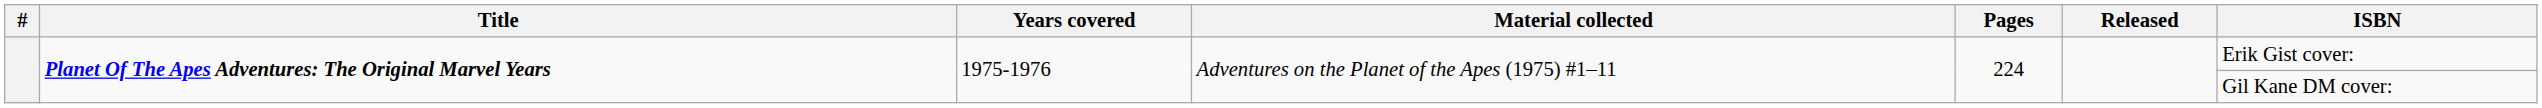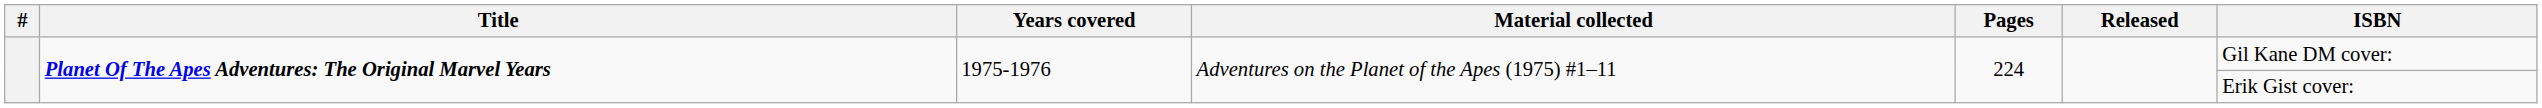(2288, 53) Erik Gist cover: -> (2307, 53) Gil Kane DM cover:
(2307, 86) Gil Kane DM cover: -> (2288, 86) Erik Gist cover:
